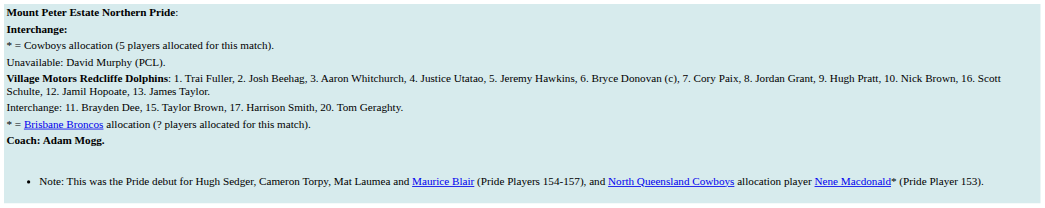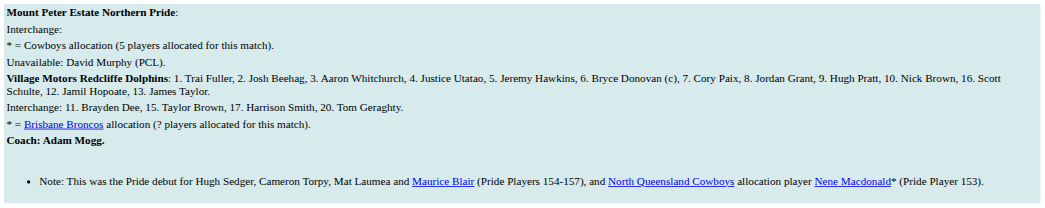(37, 29) bold -> (34, 29) normal
